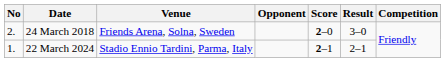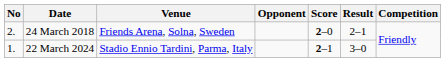(358, 31) 3–0 -> (358, 31) 2–1
(358, 48) 2–1 -> (358, 48) 3–0
